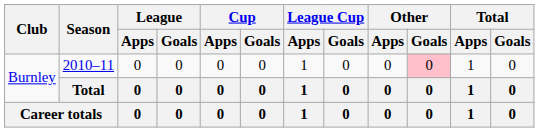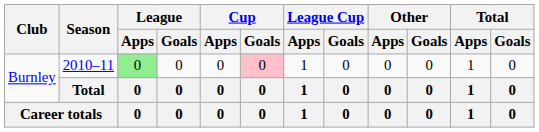(137, 66) no background -> (137, 66) lightgreen background
(262, 66) no background -> (262, 66) pink background
(429, 66) pink background -> (429, 66) no background
